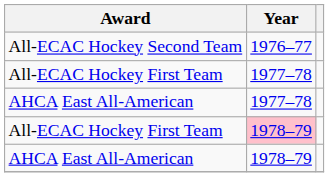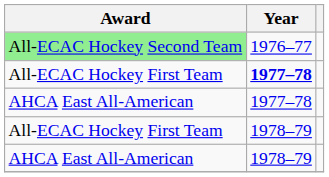(125, 46) no background -> (125, 46) lightgreen background
(281, 74) normal -> (281, 74) bold
(281, 130) pink background -> (281, 130) no background
